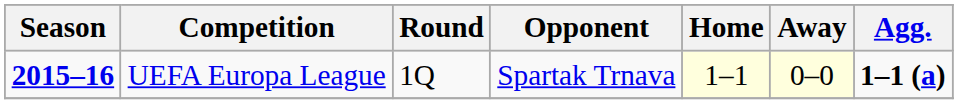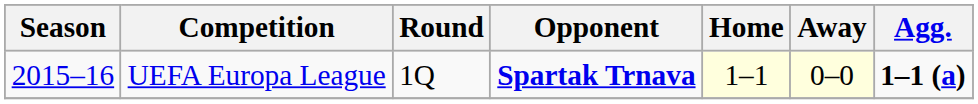(63, 74) bold -> (63, 74) normal
(586, 74) normal -> (596, 74) bold
